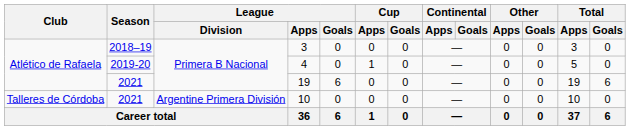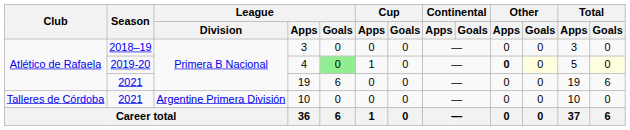(338, 64) no background -> (338, 64) lightgreen background
(506, 64) normal -> (506, 64) bold
(540, 64) no background -> (540, 64) lightyellow background
(608, 64) no background -> (608, 64) lightyellow background
